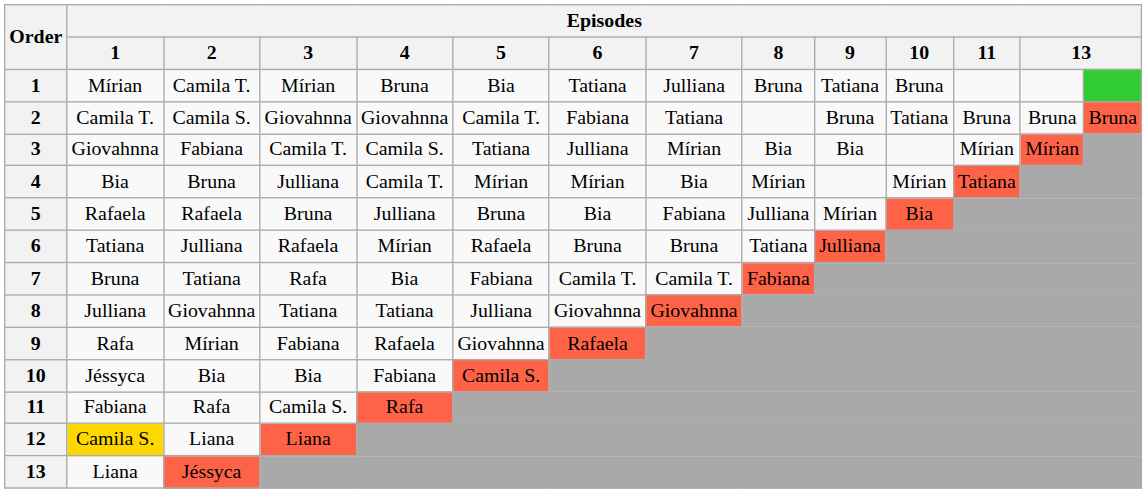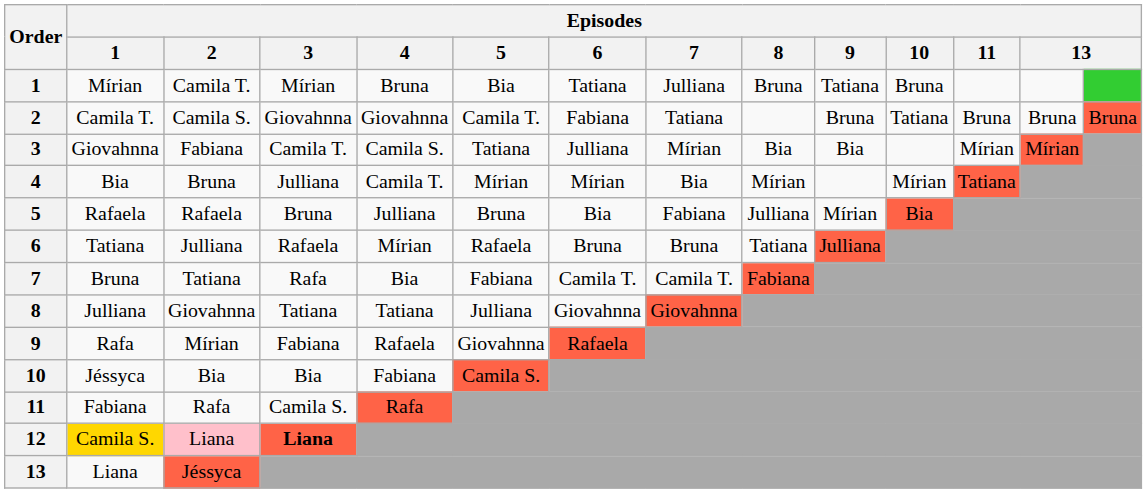(212, 439) no background -> (212, 439) pink background
(308, 439) normal -> (308, 439) bold
